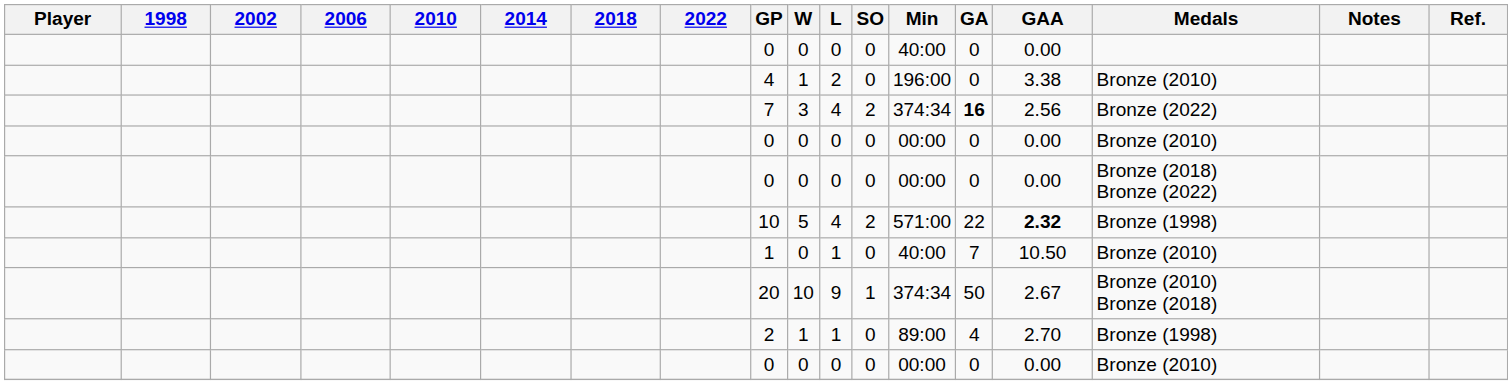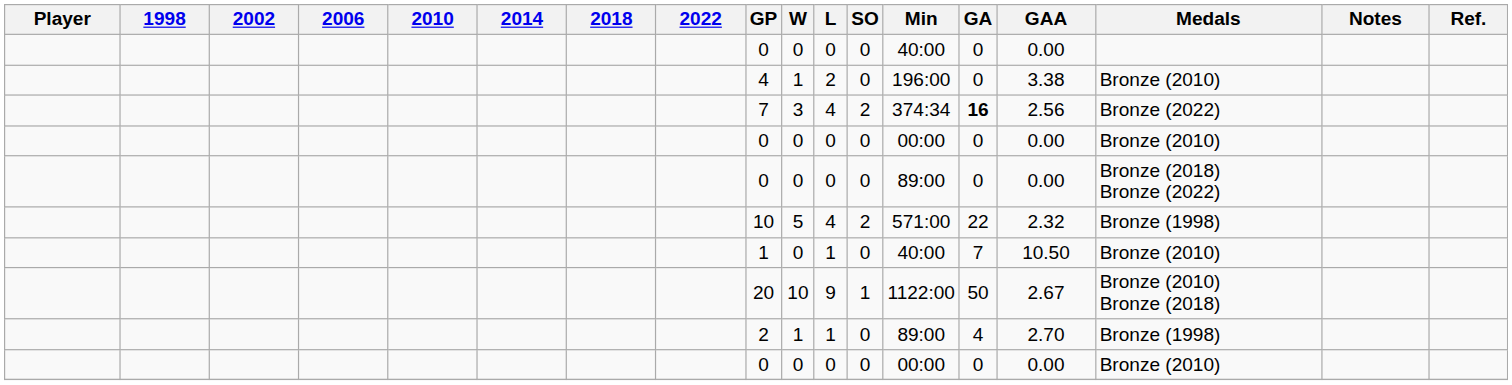(922, 181) 00:00 -> (921, 181) 89:00
(1043, 222) bold -> (1046, 222) normal
(922, 293) 374:34 -> (921, 293) 1122:00
